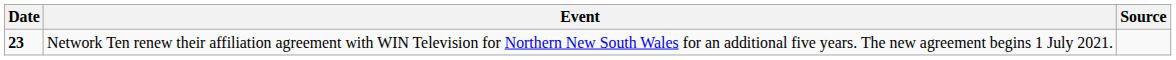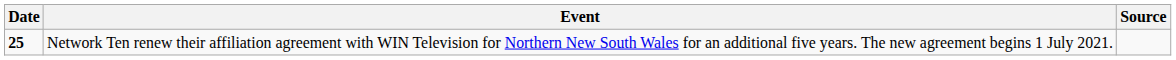(16, 42) 23 -> (16, 42) 25
